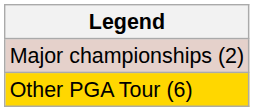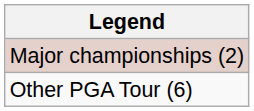(101, 90) gold background -> (101, 90) no background
